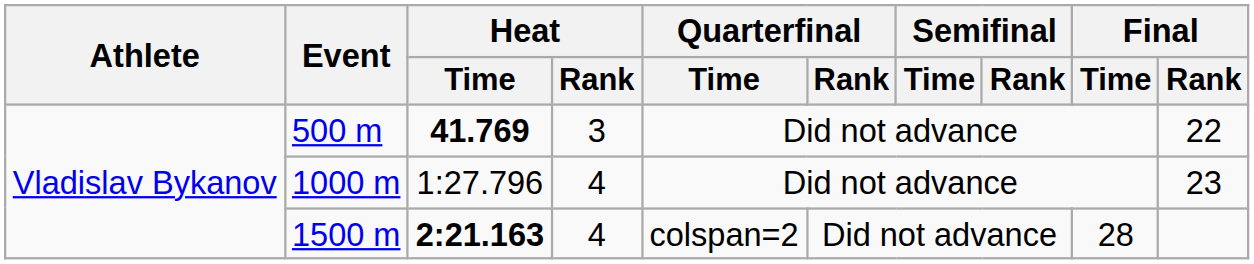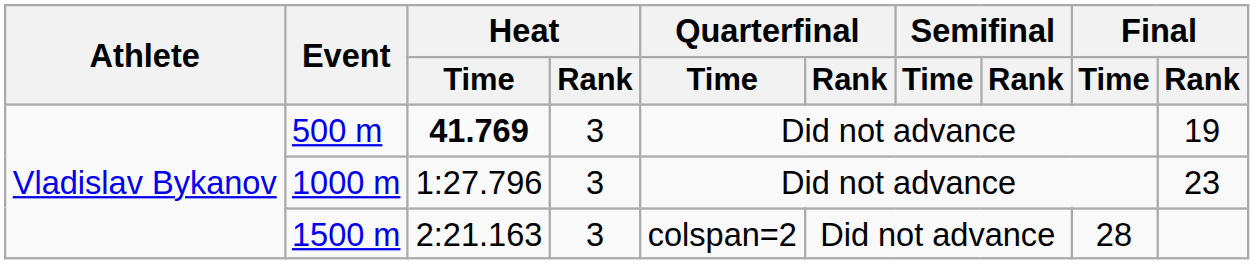(1204, 131) 22 -> (1202, 131) 19
(597, 183) 4 -> (595, 183) 3
(480, 234) bold -> (479, 234) normal
(597, 234) 4 -> (595, 234) 3
